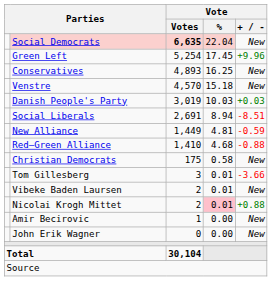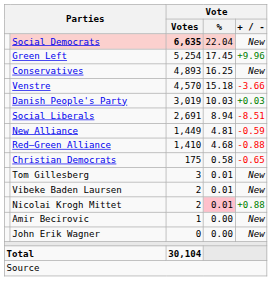(256, 86) New -> (251, 86) -3.66
(256, 160) New -> (251, 160) -0.65
(251, 175) -3.66 -> (256, 175) New
